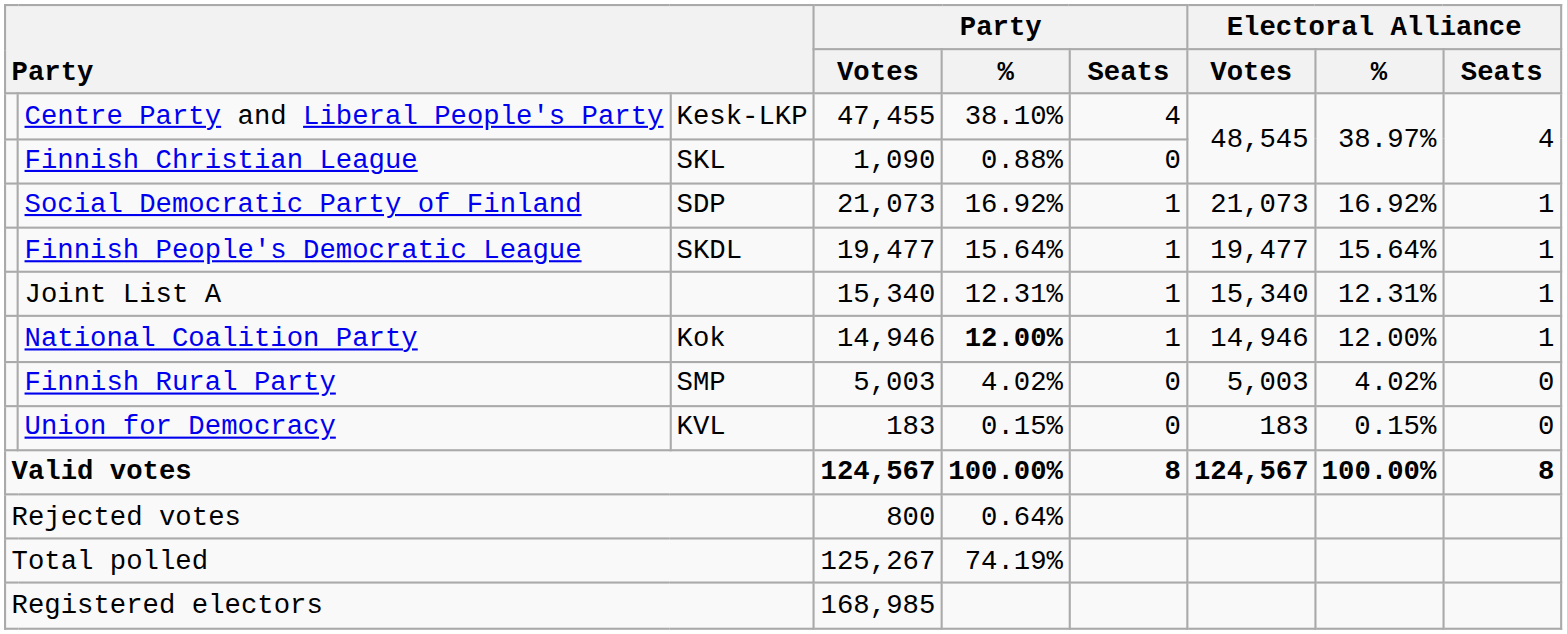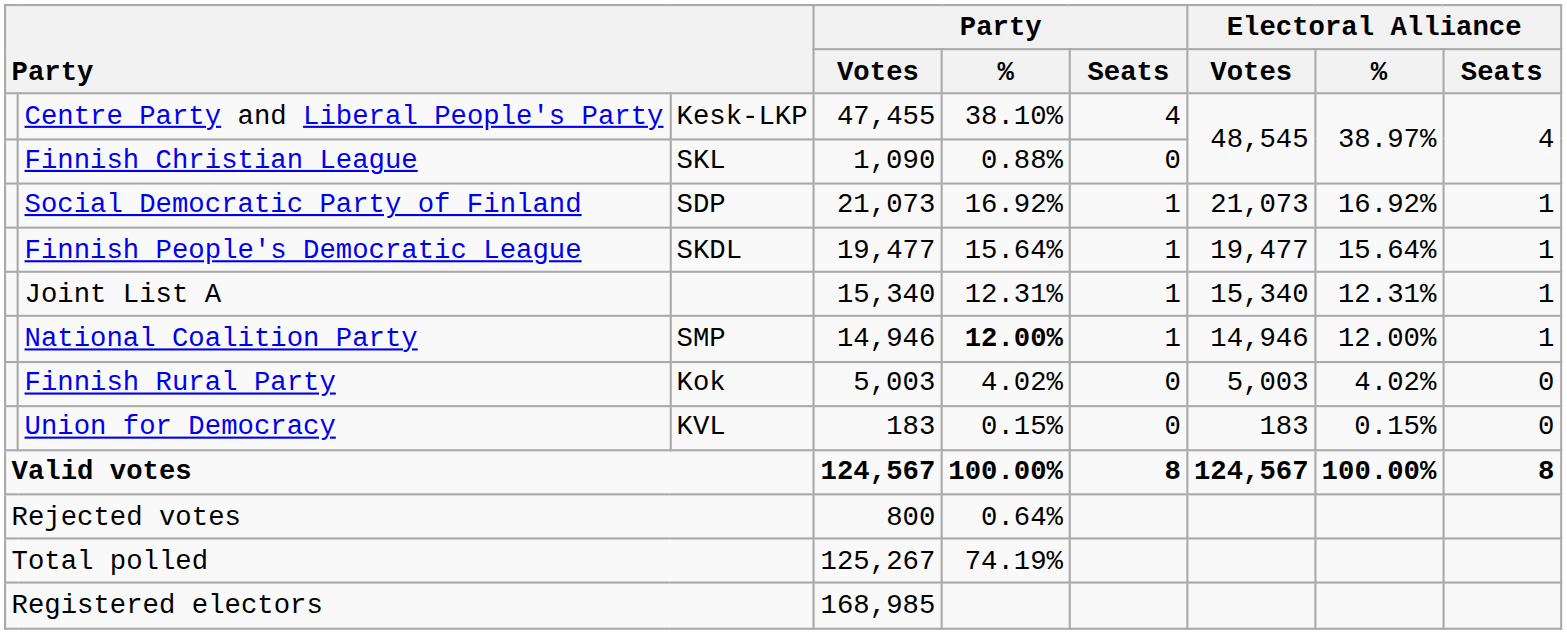(701, 339) Kok -> (701, 339) SMP
(701, 383) SMP -> (701, 383) Kok
